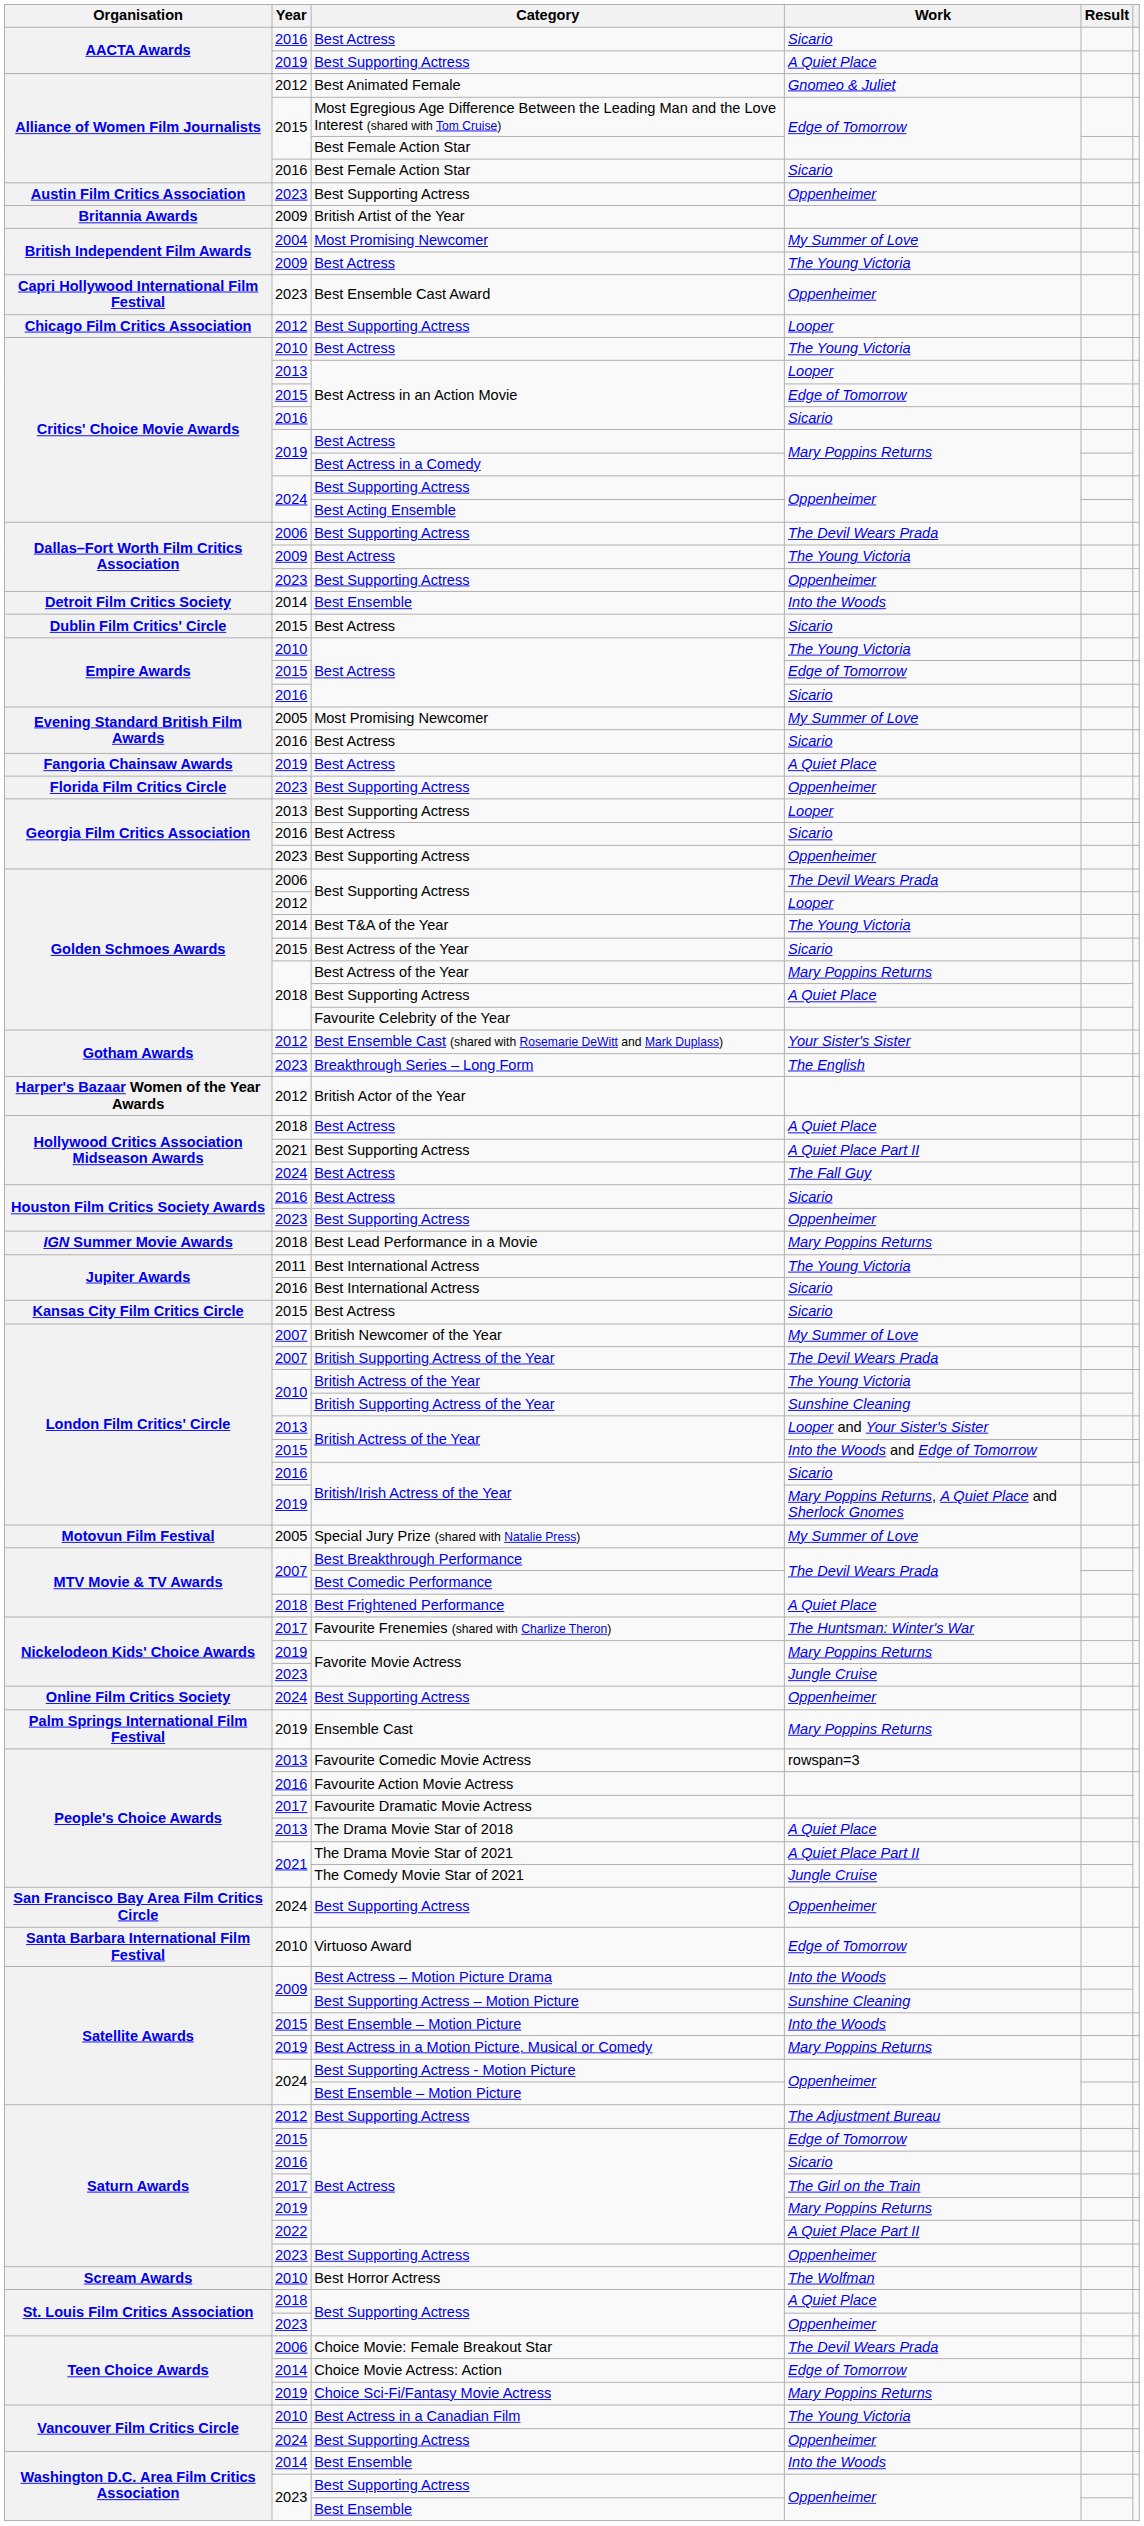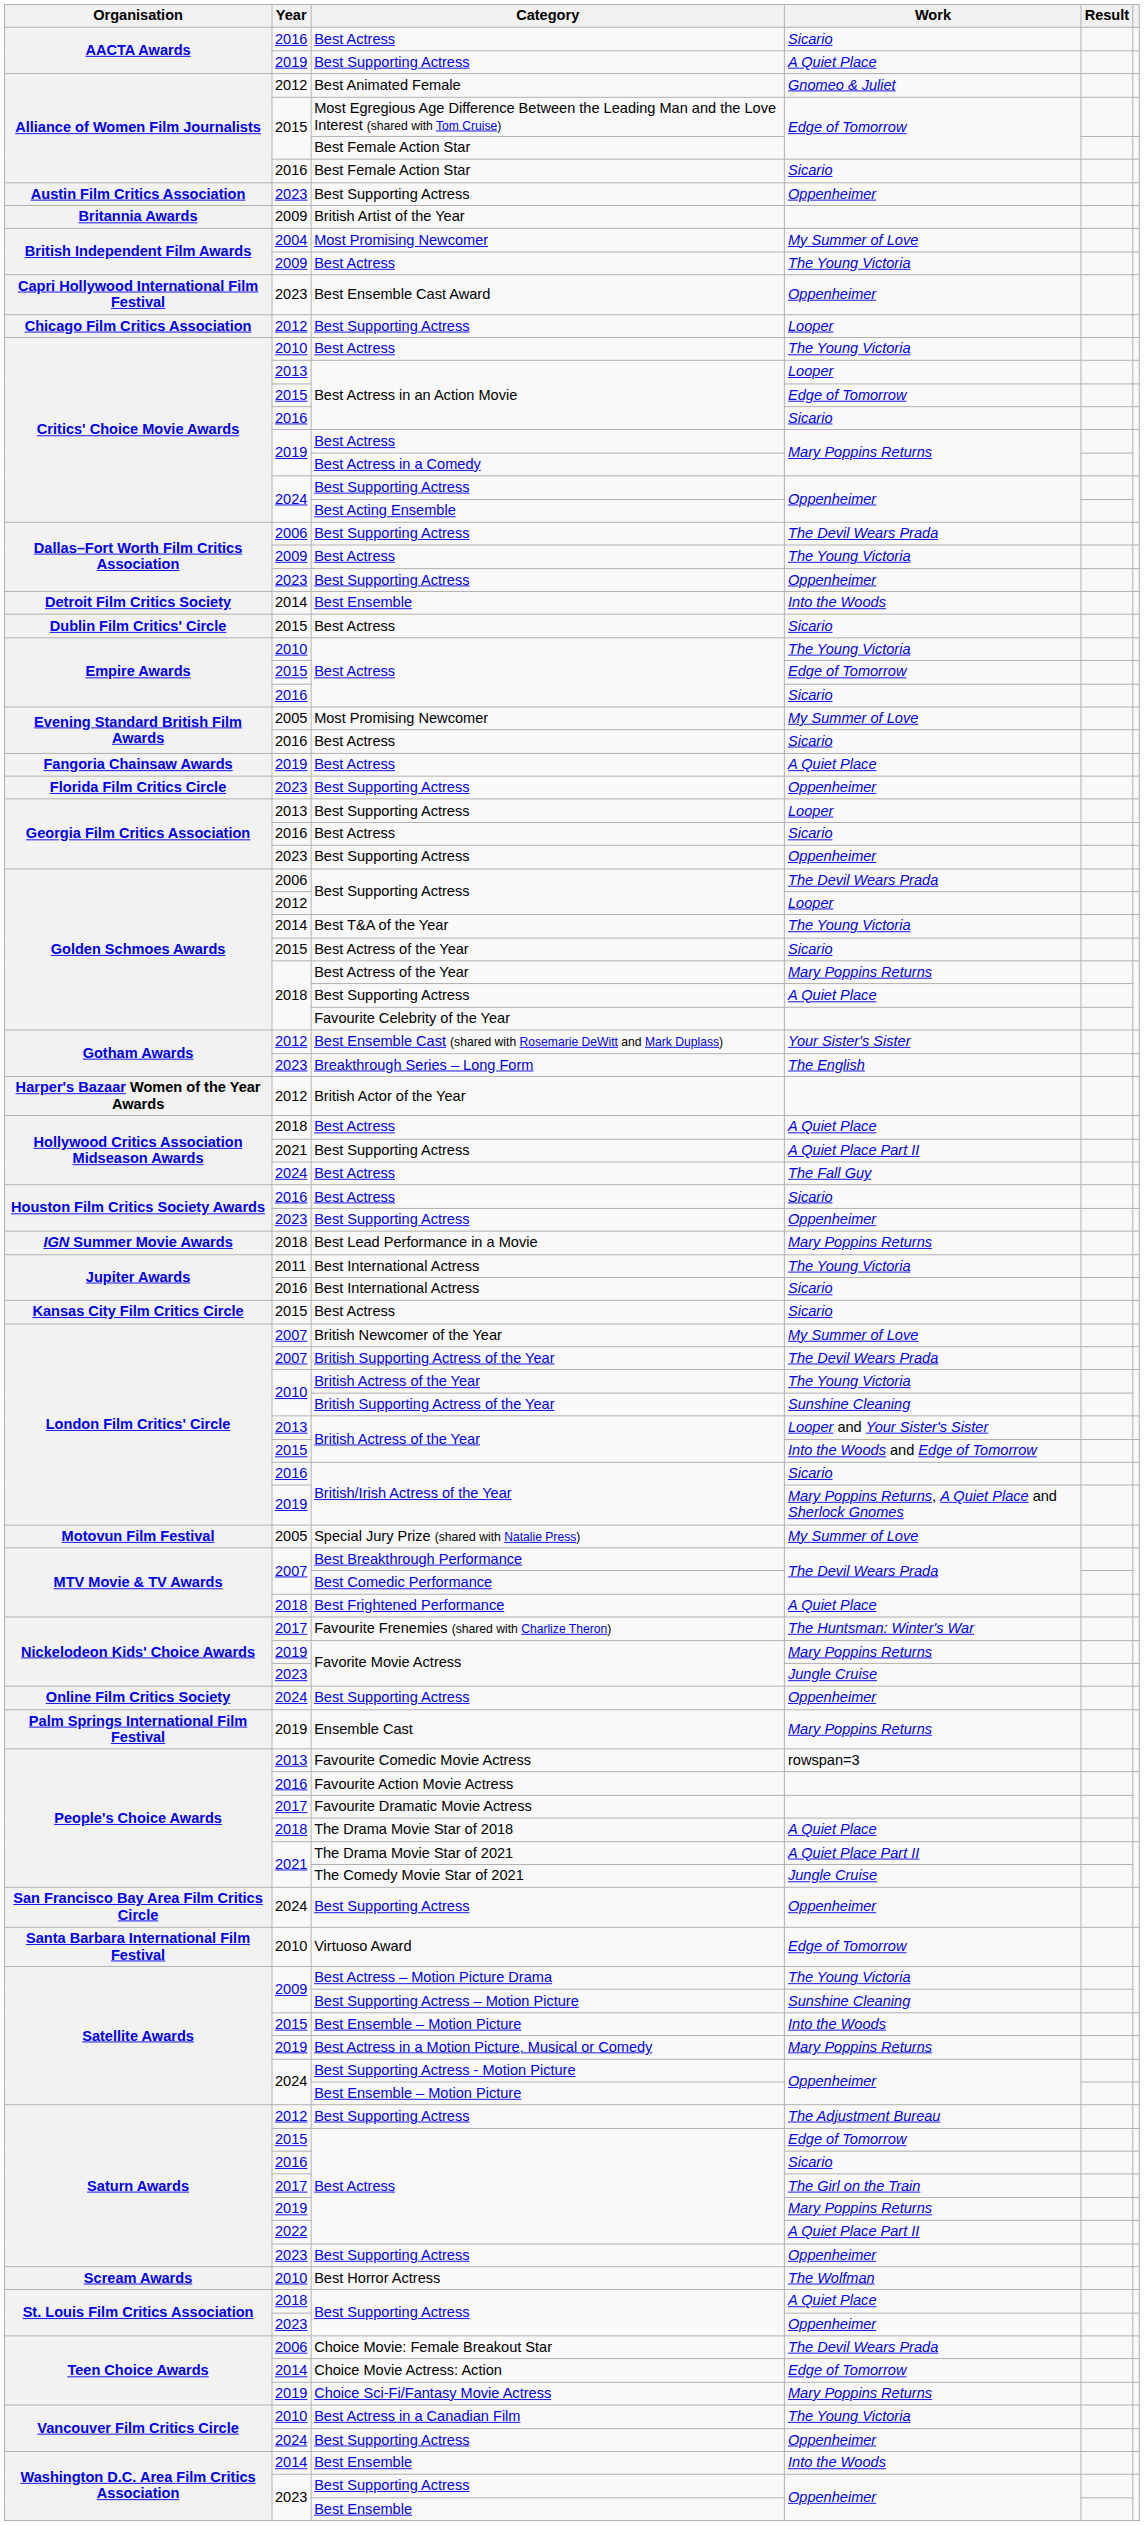(291, 1829) 2013 -> (291, 1829) 2018
(837, 1978) Into the Woods -> (849, 1978) The Young Victoria
